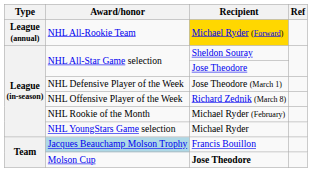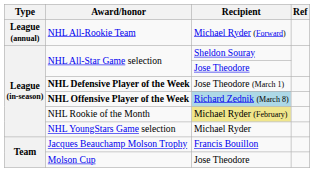(238, 32) gold background -> (240, 32) no background
(116, 83) normal -> (119, 83) bold
(115, 99) normal -> (118, 99) bold
(239, 99) no background -> (241, 99) lightblue background
(238, 114) no background -> (241, 114) khaki background
(118, 144) lightblue background -> (118, 144) no background
(221, 159) bold -> (222, 159) normal
